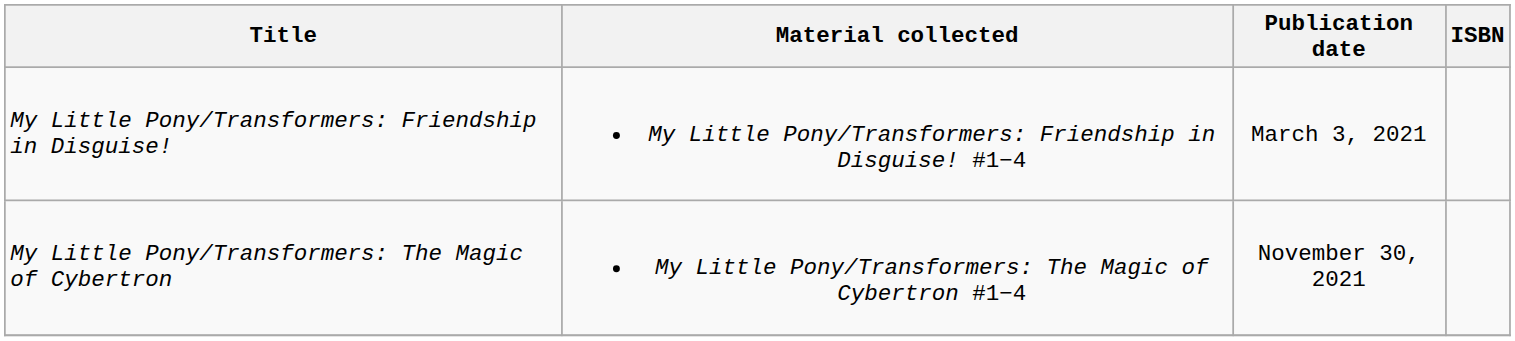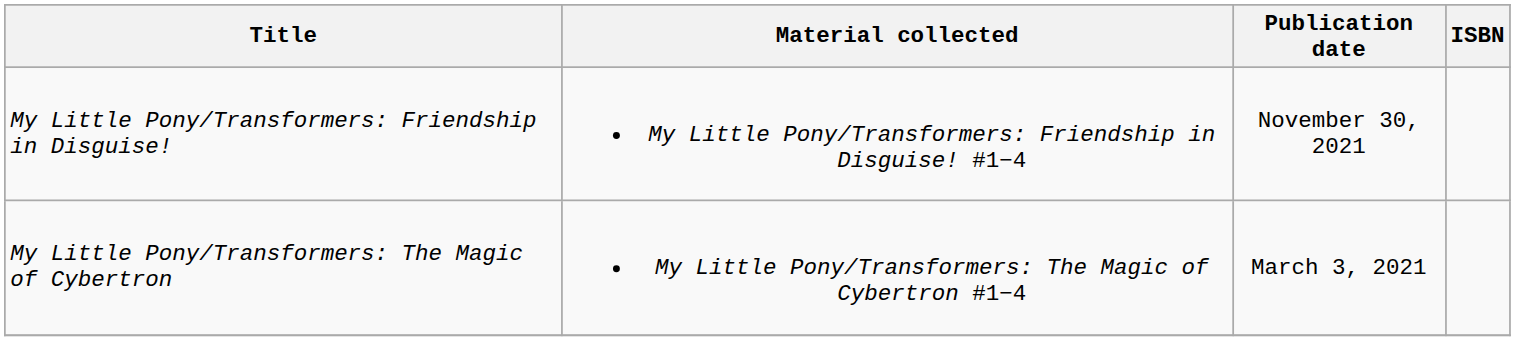(1339, 134) March 3, 2021 -> (1339, 134) November 30, 2021
(1339, 268) November 30, 2021 -> (1339, 268) March 3, 2021
